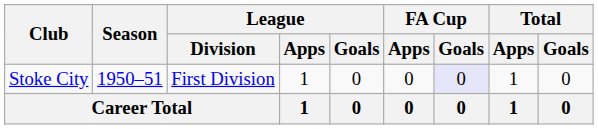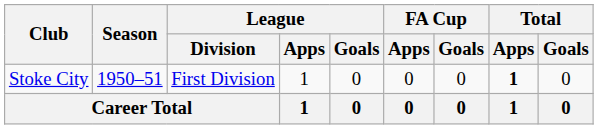(461, 78) lavender background -> (461, 78) no background
(514, 78) normal -> (514, 78) bold
